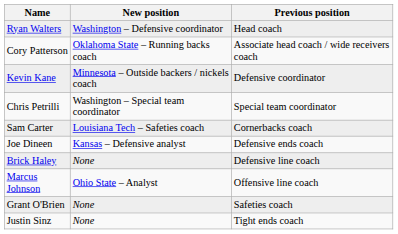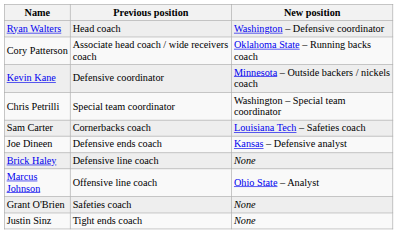columns swapped: (312, 12) <-> (151, 12)
